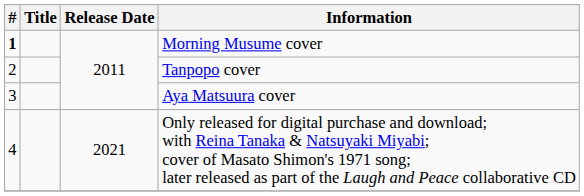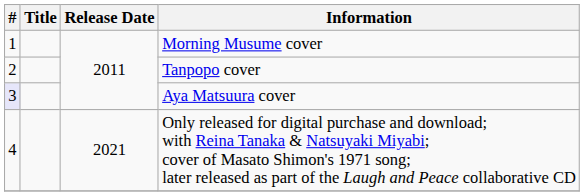(12, 43) bold -> (12, 43) normal
(12, 95) no background -> (12, 95) lavender background
